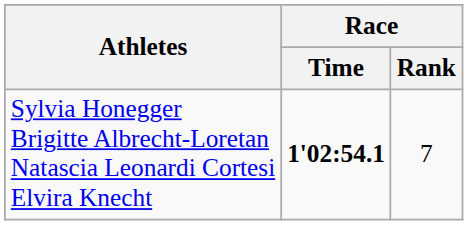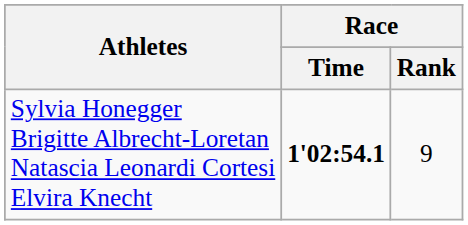(426, 154) 7 -> (426, 154) 9
